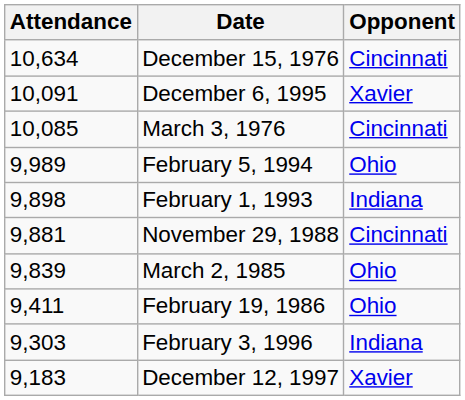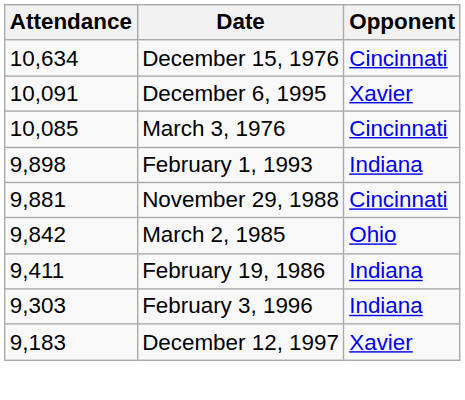- row: (227, 164)
(38, 270) 9,839 -> (38, 235) 9,842
(373, 306) Ohio -> (386, 270) Indiana
